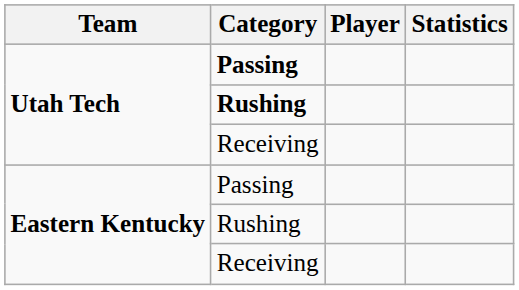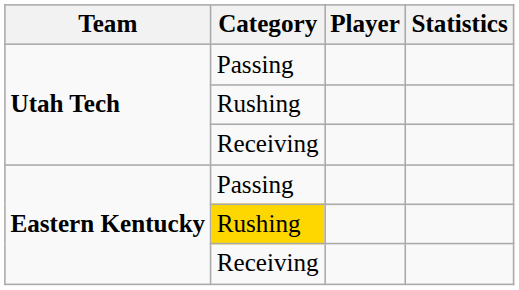(257, 64) bold -> (255, 64) normal
(261, 104) bold -> (259, 104) normal
(259, 223) no background -> (259, 223) gold background
